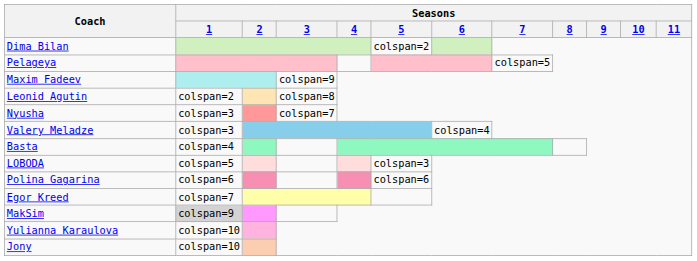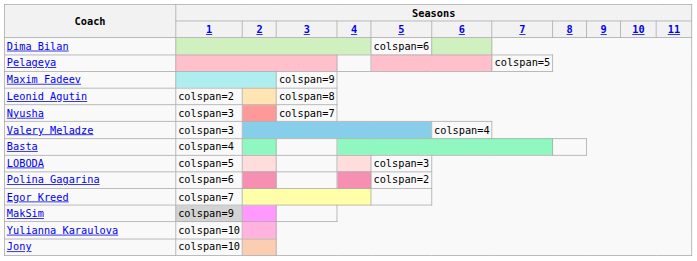(401, 46) colspan=2 -> (401, 46) colspan=6
(401, 180) colspan=6 -> (401, 180) colspan=2
